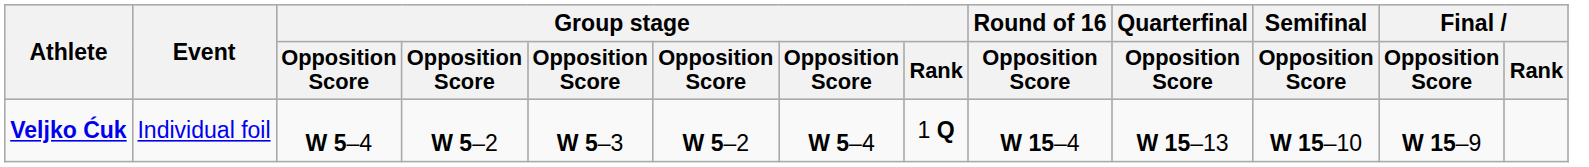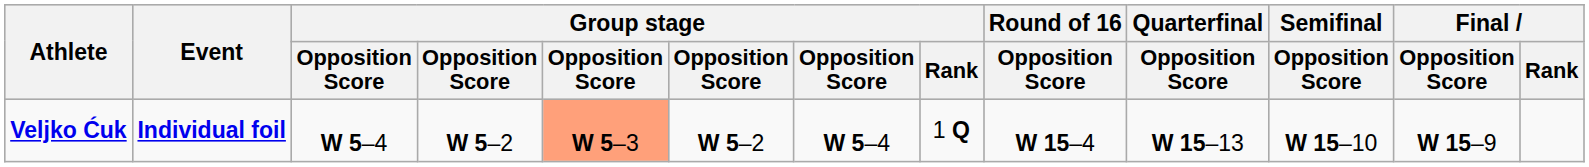(204, 131) normal -> (212, 131) bold
(590, 144) no background -> (605, 144) lightsalmon background
